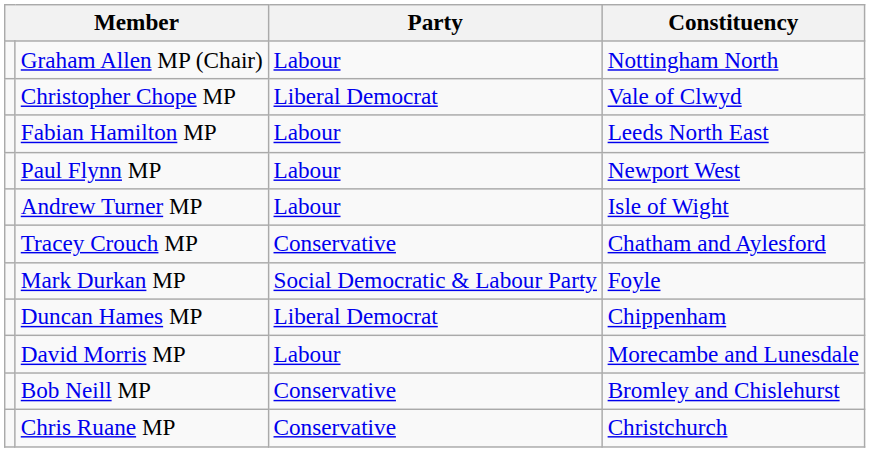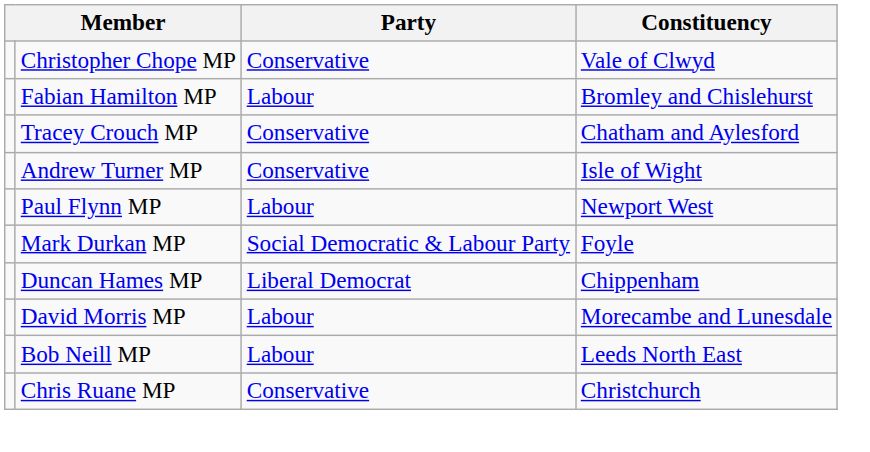- row: (142, 59)
(356, 96) Liberal Democrat -> (308, 59) Conservative
(688, 133) Leeds North East -> (697, 96) Bromley and Chislehurst
rows swapped: (91, 170) <-> (109, 243)
(307, 206) Labour -> (308, 170) Conservative
(335, 390) Conservative -> (280, 354) Labour
(724, 390) Bromley and Chislehurst -> (661, 354) Leeds North East
